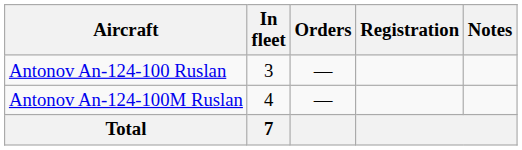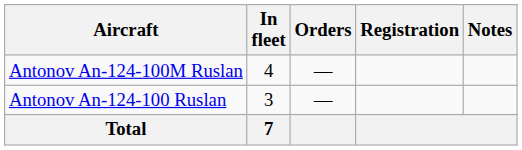rows swapped: (118, 70) <-> (126, 99)
